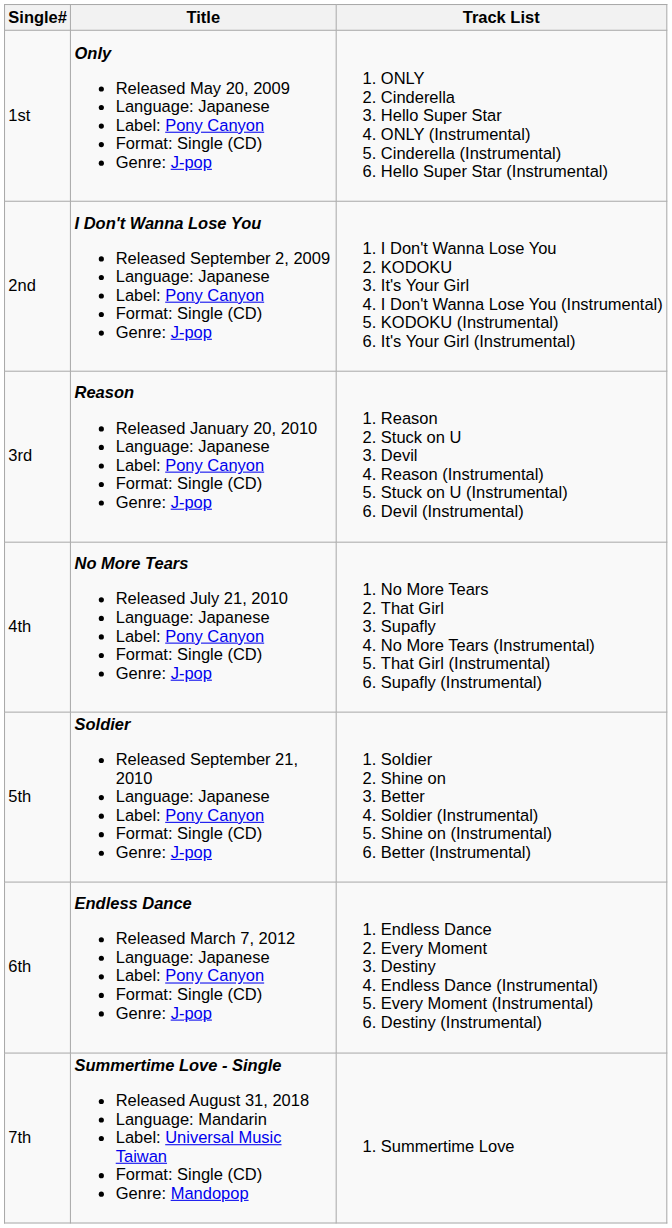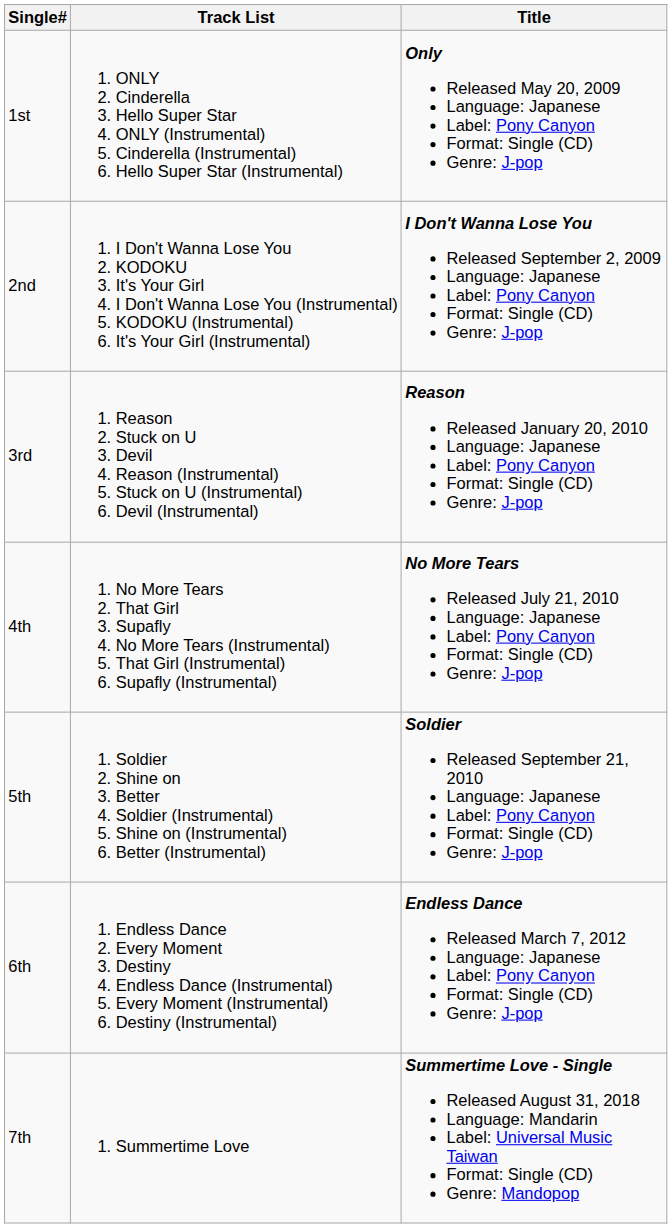columns swapped: (203, 17) <-> (501, 17)
